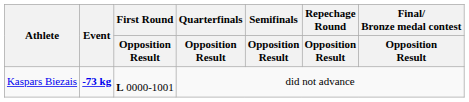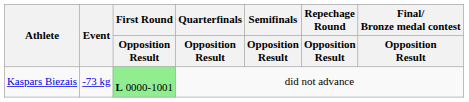(97, 82) bold -> (96, 82) normal
(145, 88) no background -> (144, 88) lightgreen background
